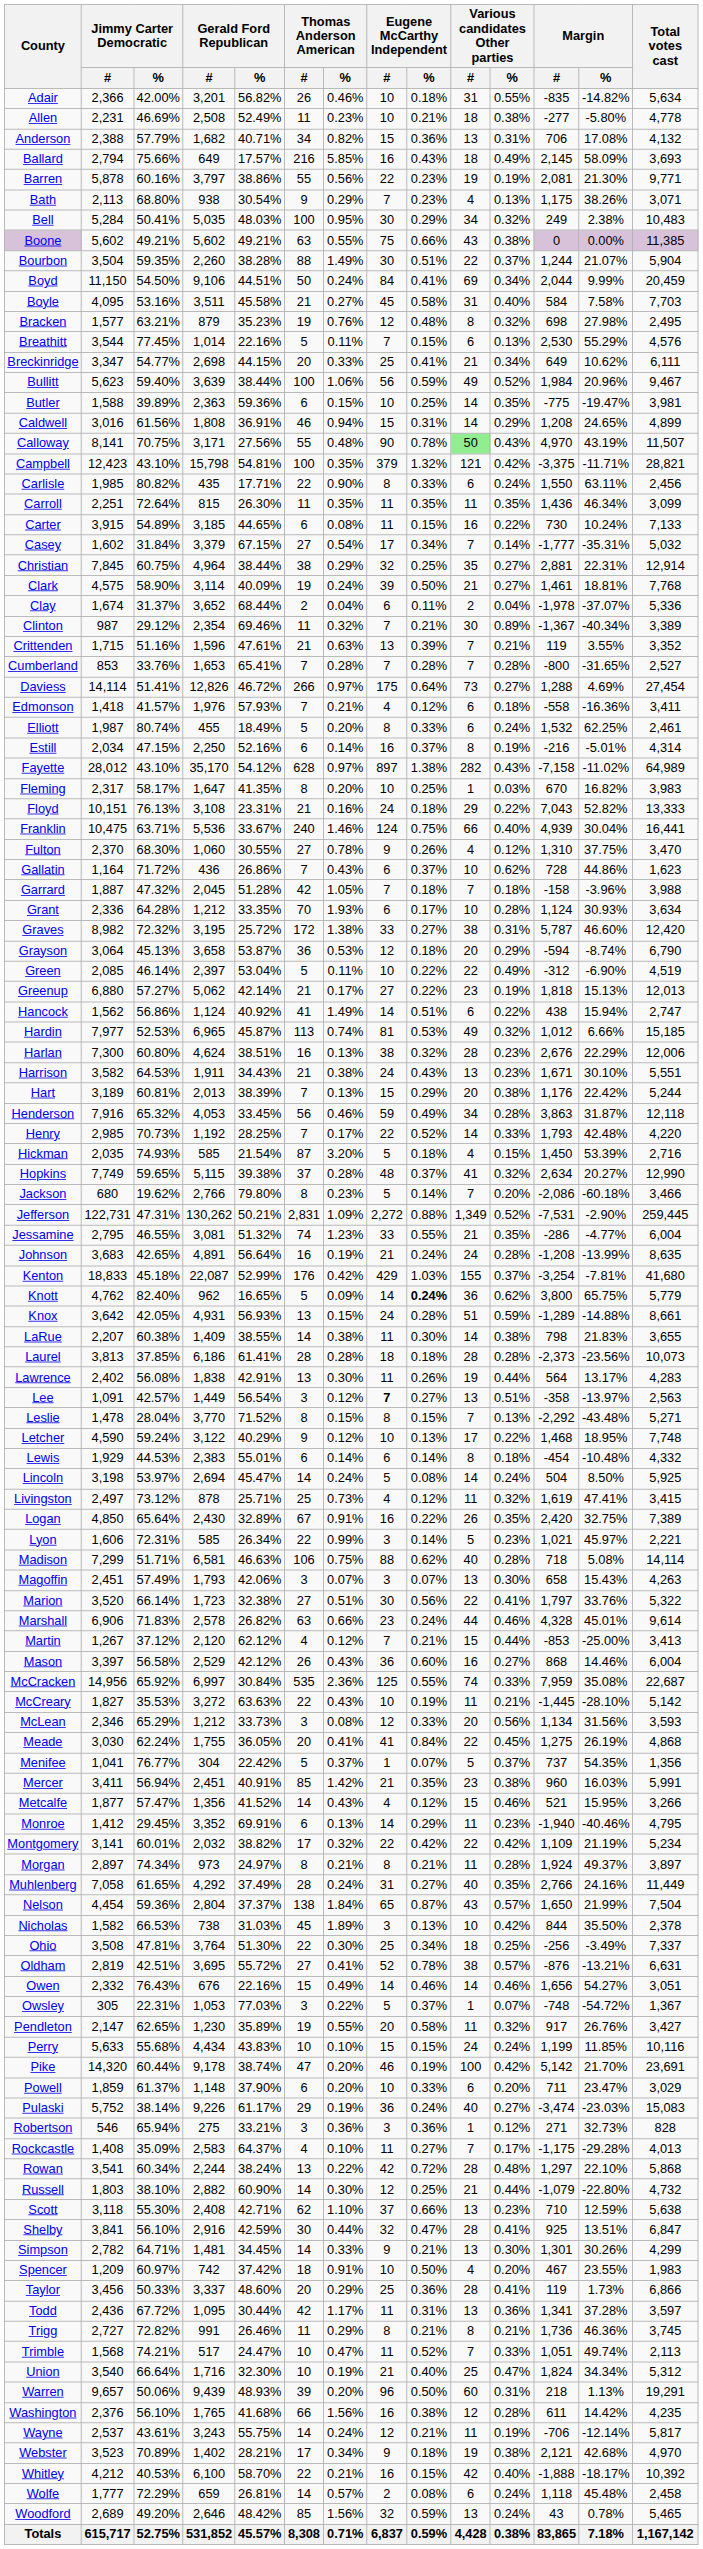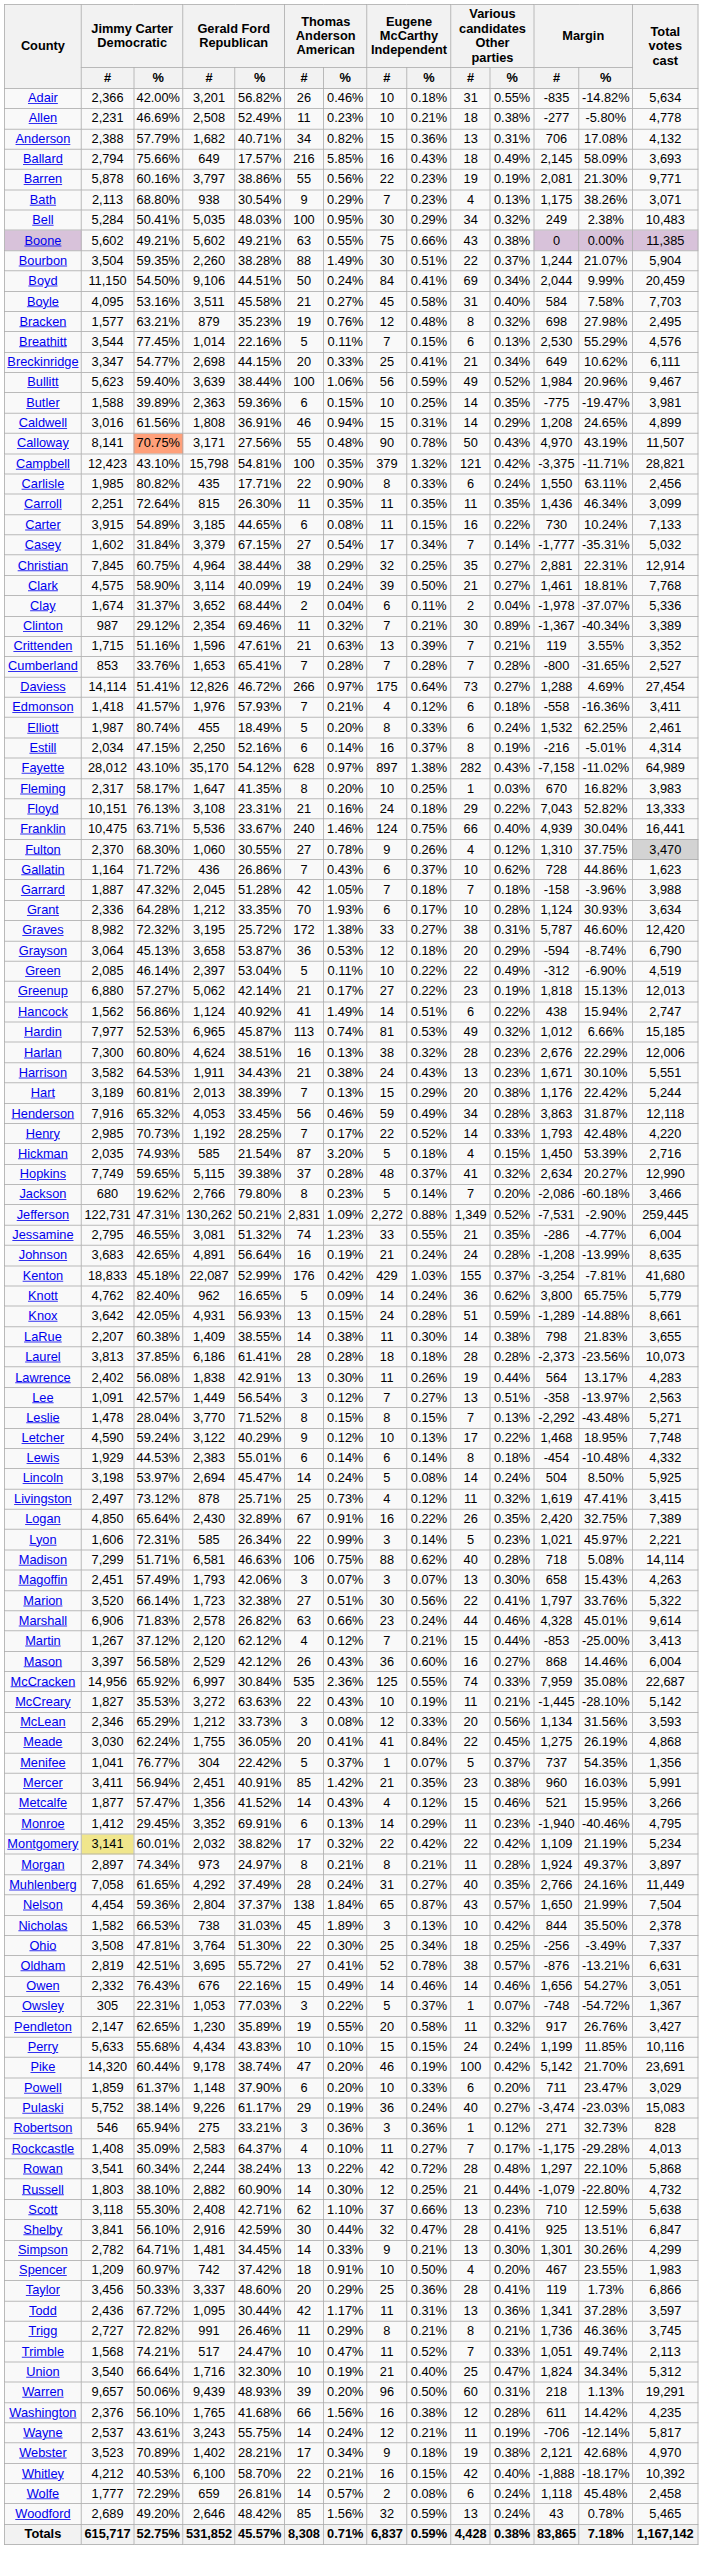(158, 443) no background -> (158, 443) lightsalmon background
(471, 443) lightgreen background -> (471, 443) no background
(665, 849) no background -> (665, 849) lightgrey background
(429, 1296) bold -> (429, 1296) normal
(387, 1397) bold -> (387, 1397) normal
(108, 1844) no background -> (108, 1844) khaki background
